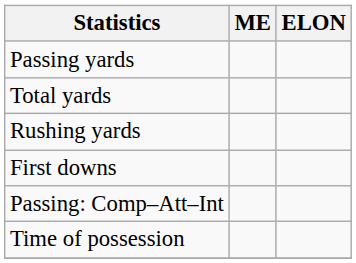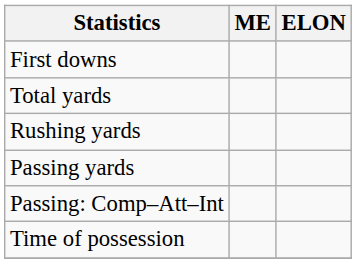rows swapped: (63, 167) <-> (72, 59)
